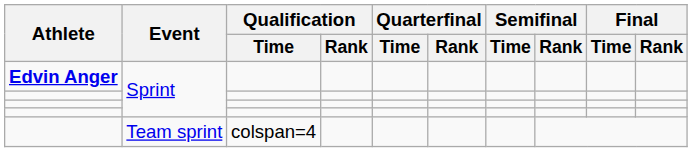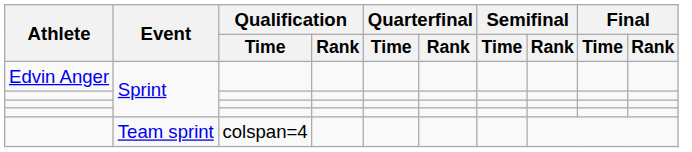(63, 77) bold -> (59, 77) normal
